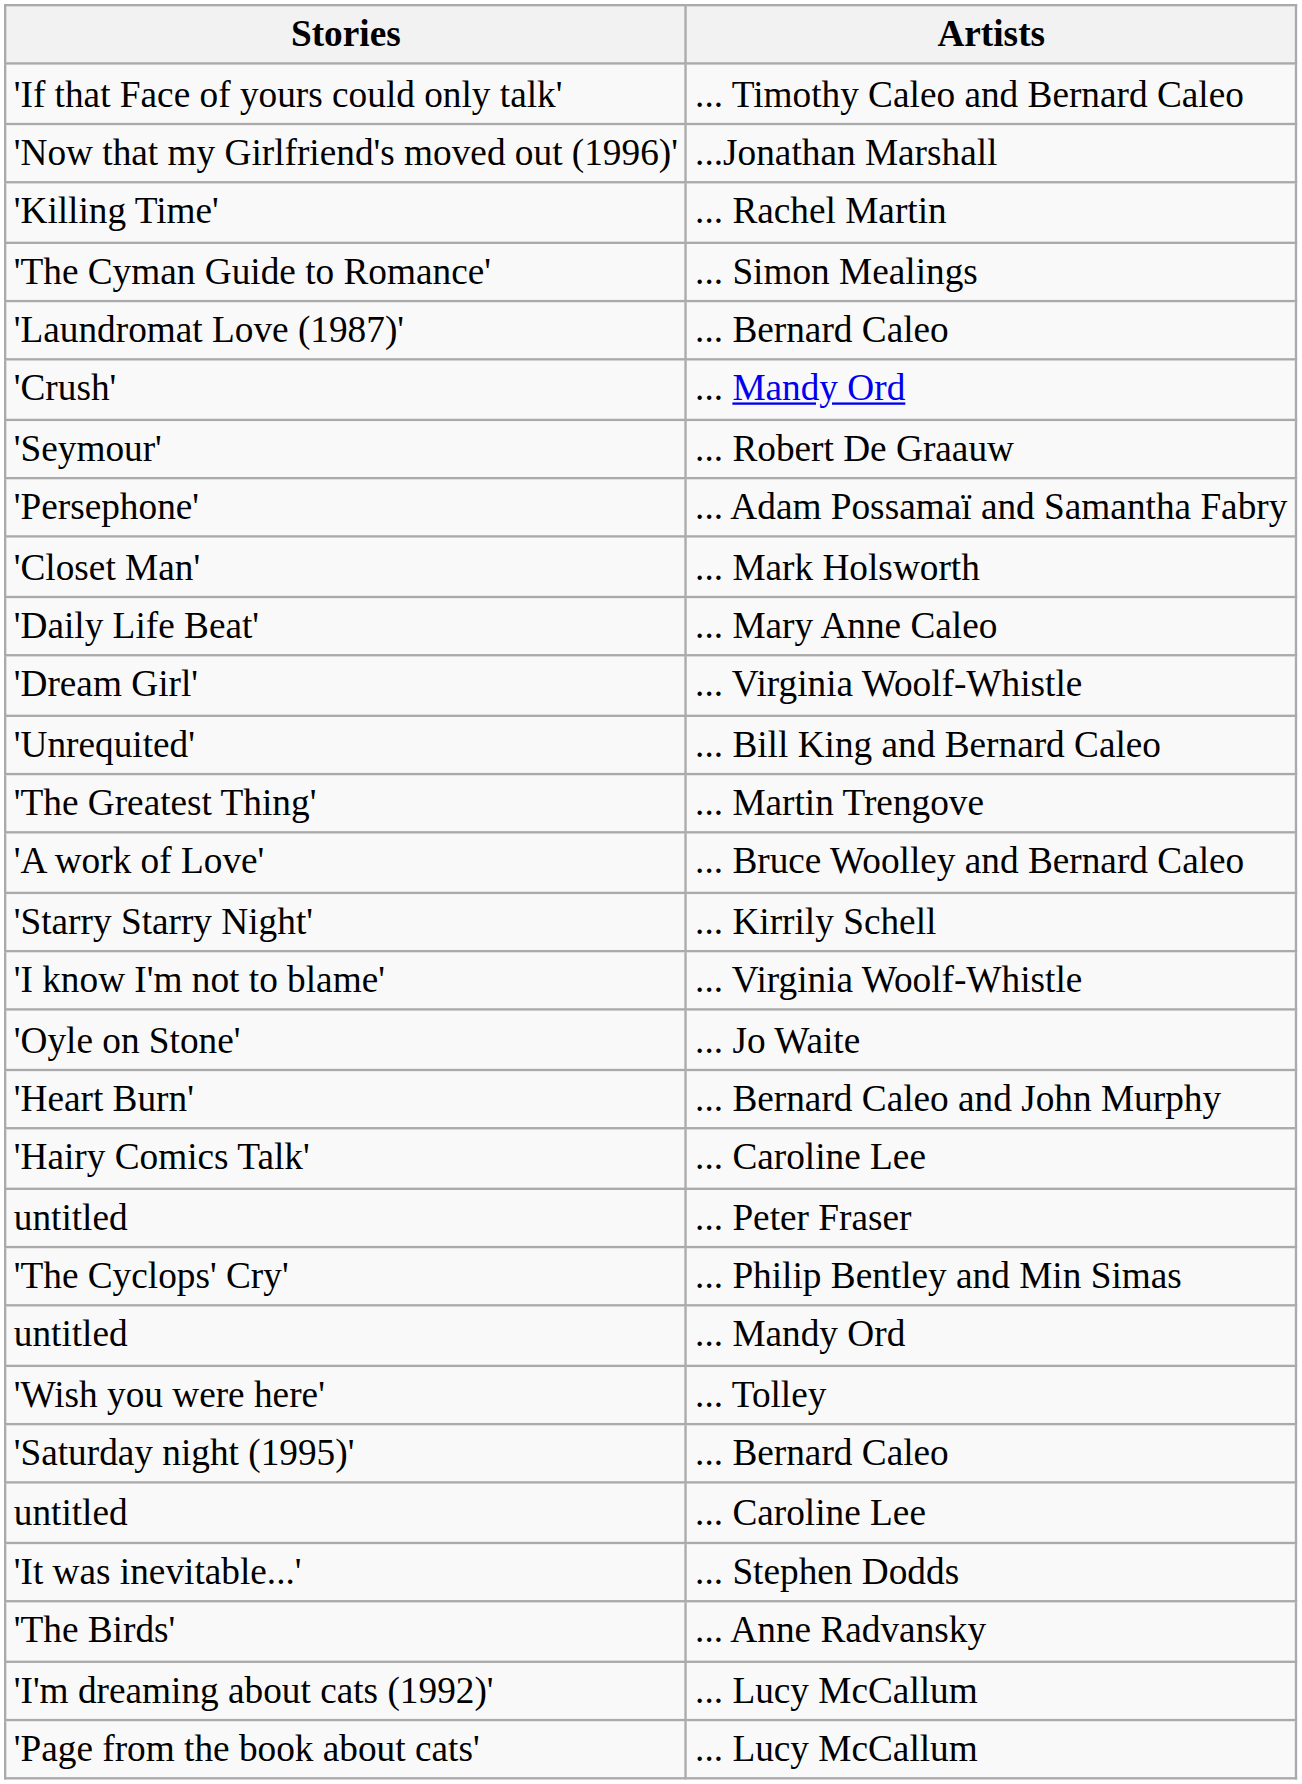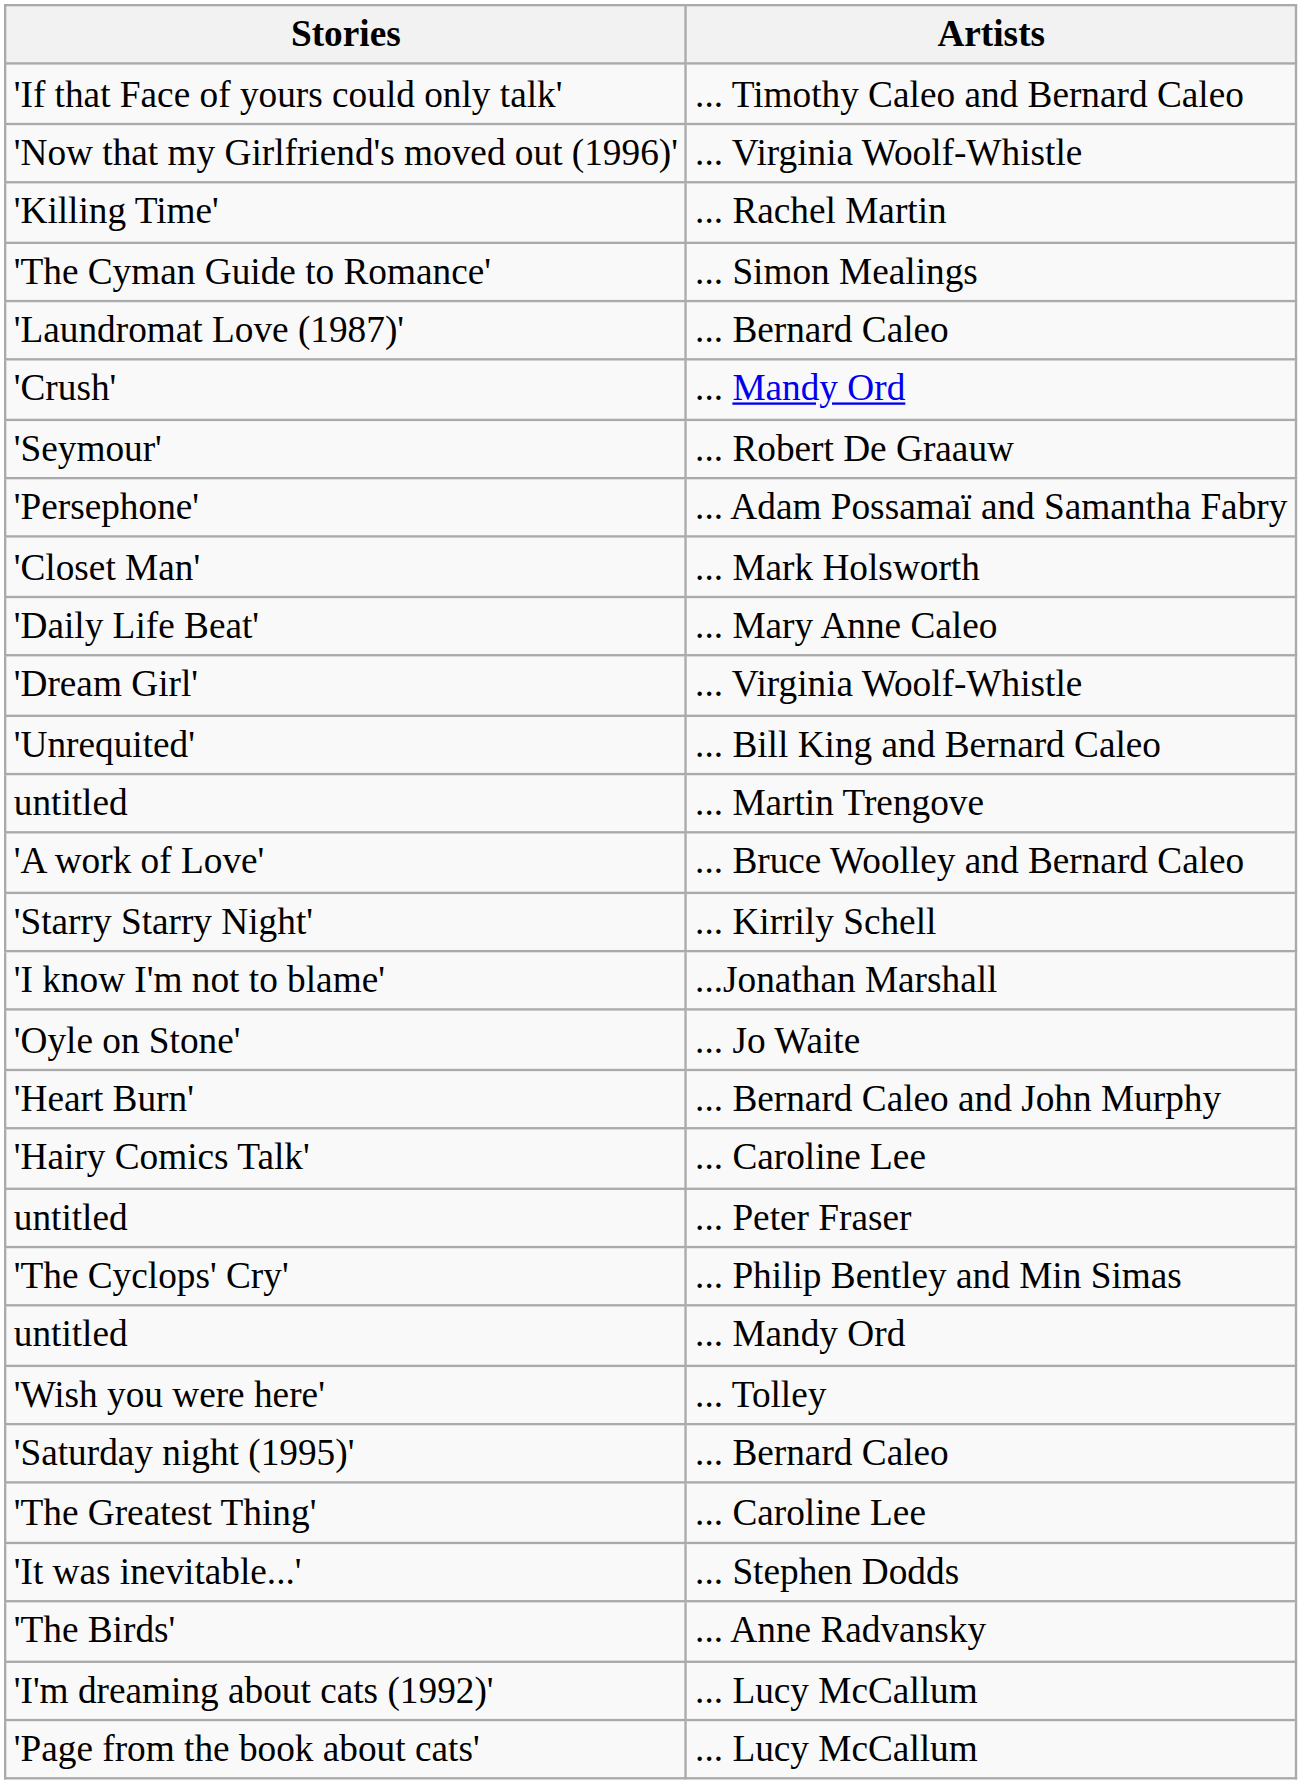(846, 152) ...Jonathan Marshall -> (889, 152) ... Virginia Woolf-Whistle
(165, 802) 'The Greatest Thing' -> (71, 802) untitled
(889, 980) ... Virginia Woolf-Whistle -> (846, 980) ...Jonathan Marshall
(71, 1512) untitled -> (165, 1512) 'The Greatest Thing'
